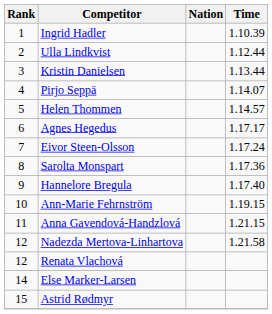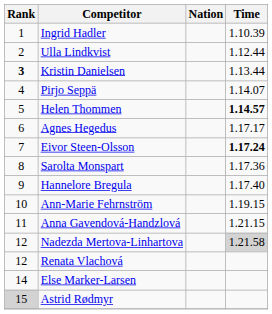(21, 71) normal -> (21, 71) bold
(247, 109) normal -> (247, 109) bold
(247, 147) normal -> (247, 147) bold
(247, 242) no background -> (247, 242) lightgrey background
(21, 299) no background -> (21, 299) lightgrey background
